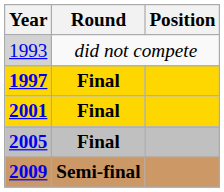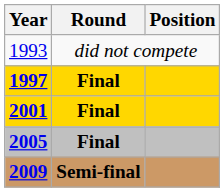(28, 50) lightgrey background -> (28, 50) no background
